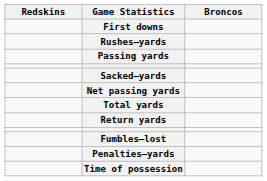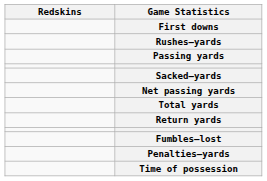- column: (223, 12)
